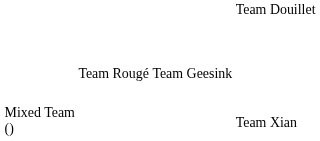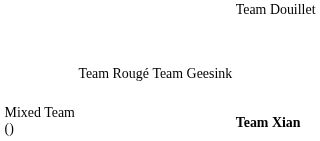(266, 122) normal -> (268, 122) bold
